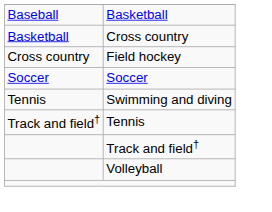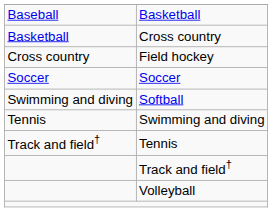+ row: (161, 99)
